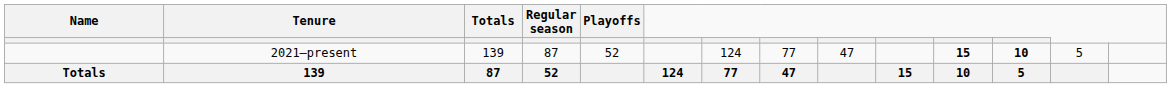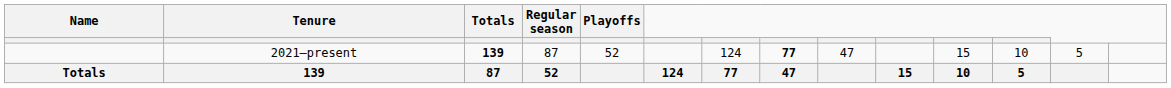(493, 53) normal -> (493, 53) bold
(789, 53) normal -> (789, 53) bold
(963, 53) bold -> (963, 53) normal
(1021, 53) bold -> (1021, 53) normal
